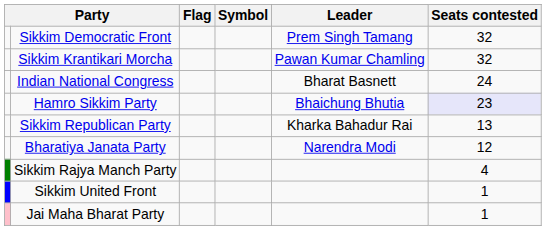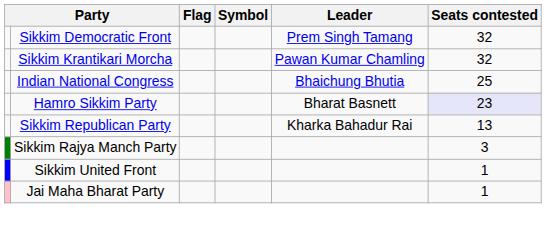(350, 81) Bharat Basnett -> (350, 81) Bhaichung Bhutia
(485, 81) 24 -> (485, 81) 25
(350, 103) Bhaichung Bhutia -> (350, 103) Bharat Basnett
- row: (95, 147)
(485, 170) 4 -> (485, 147) 3
